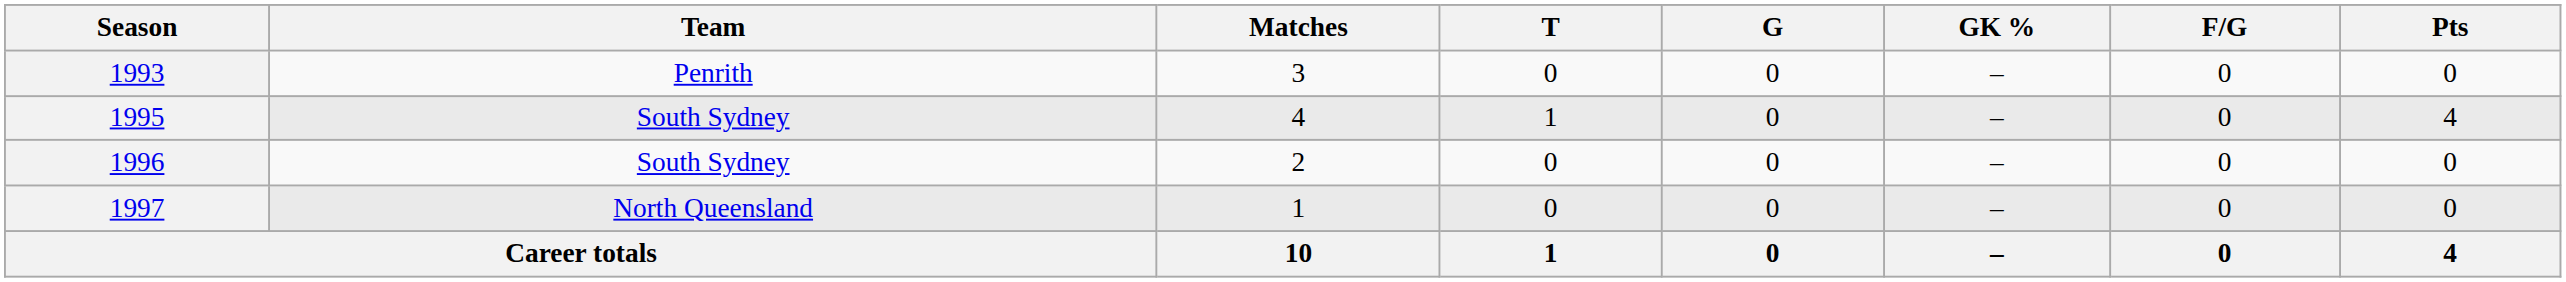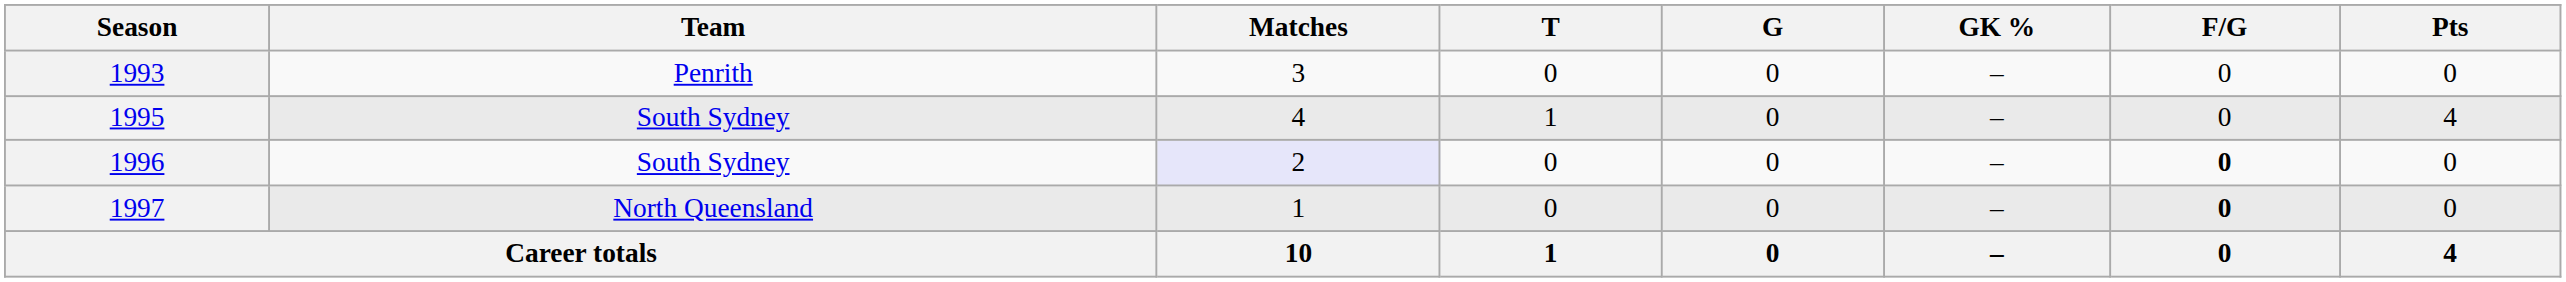(1298, 162) no background -> (1298, 162) lavender background
(2225, 162) normal -> (2225, 162) bold
(2225, 207) normal -> (2225, 207) bold
